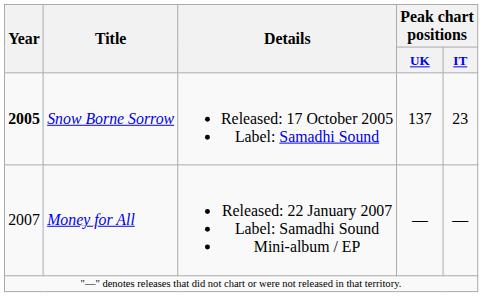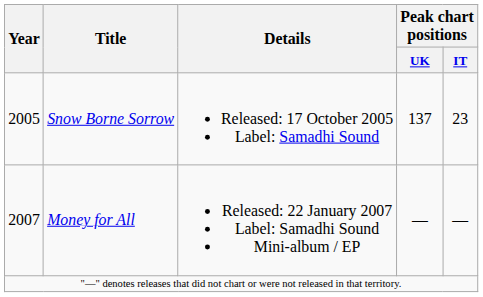(24, 118) bold -> (24, 118) normal
